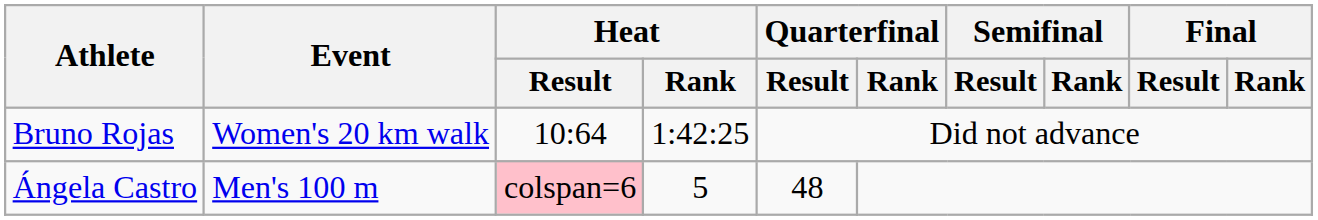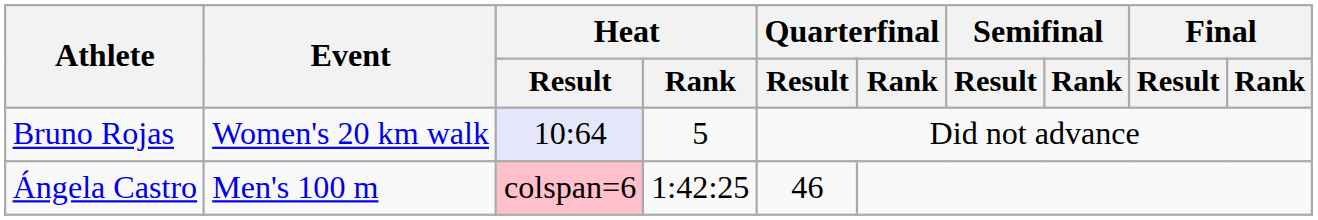(570, 134) no background -> (570, 134) lavender background
(700, 134) 1:42:25 -> (700, 134) 5
(700, 187) 5 -> (700, 187) 1:42:25
(807, 187) 48 -> (807, 187) 46
